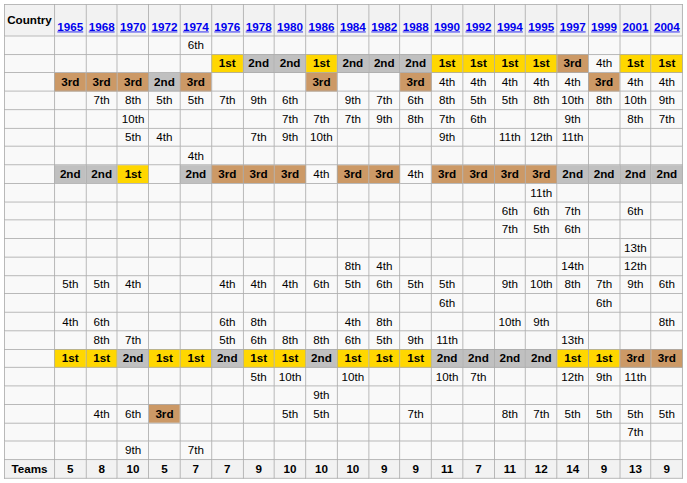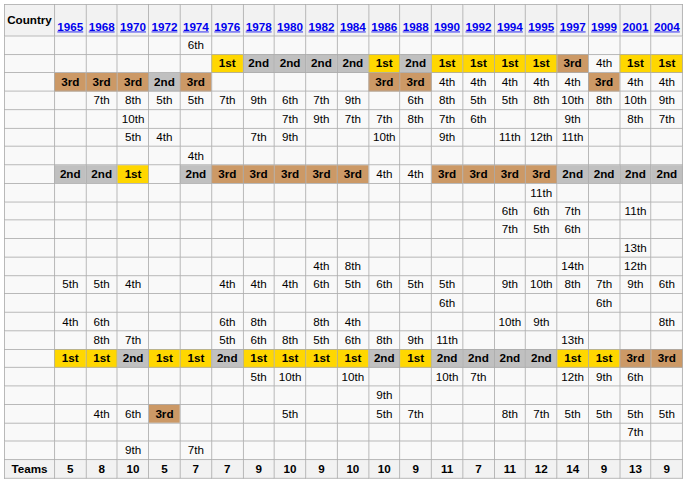columns swapped: (384, 27) <-> (321, 27)
(635, 211) 6th -> (635, 211) 11th
(635, 377) 11th -> (635, 377) 6th
